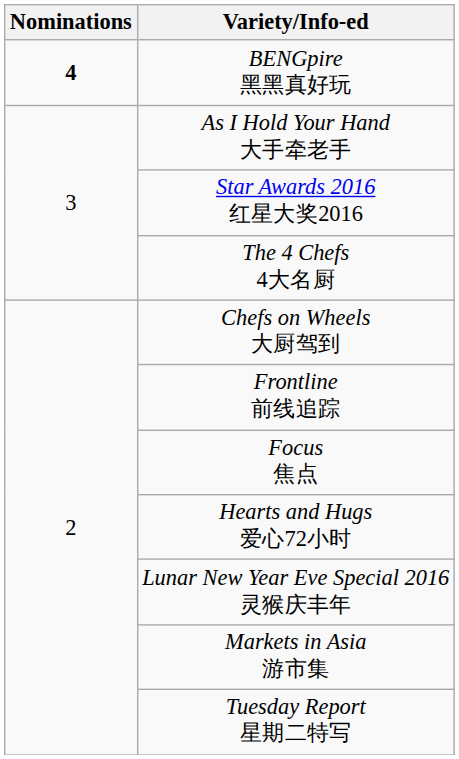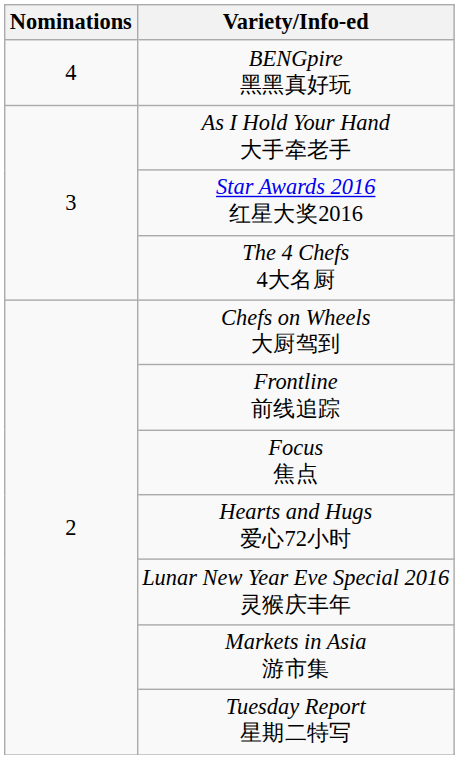(71, 72) bold -> (71, 72) normal
